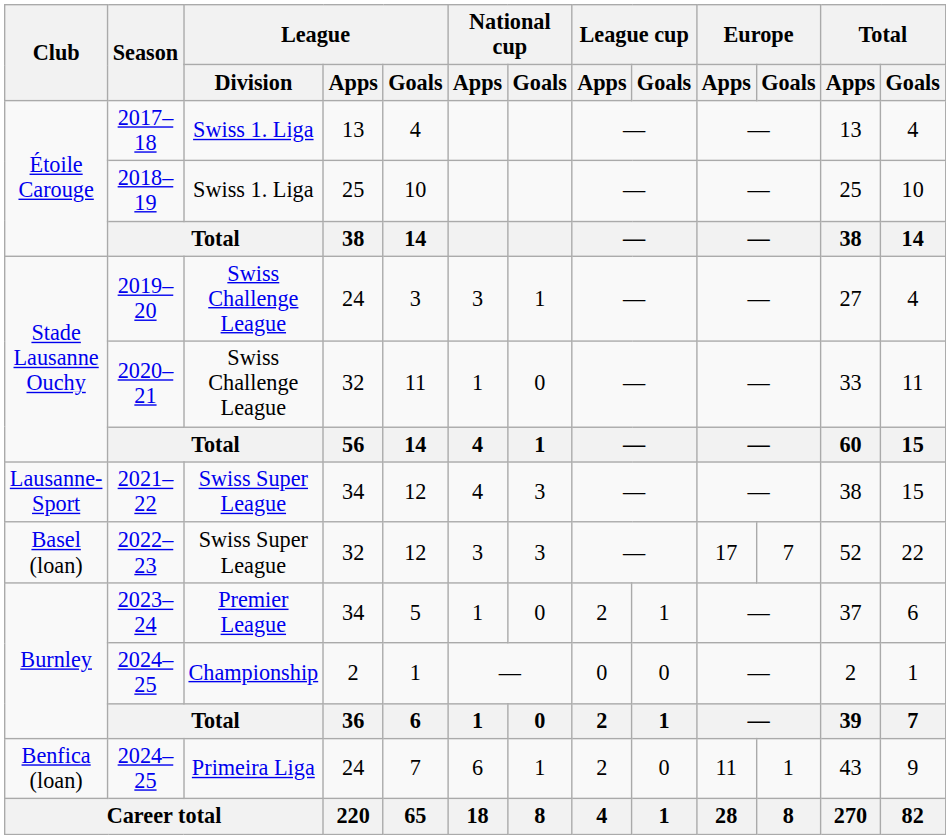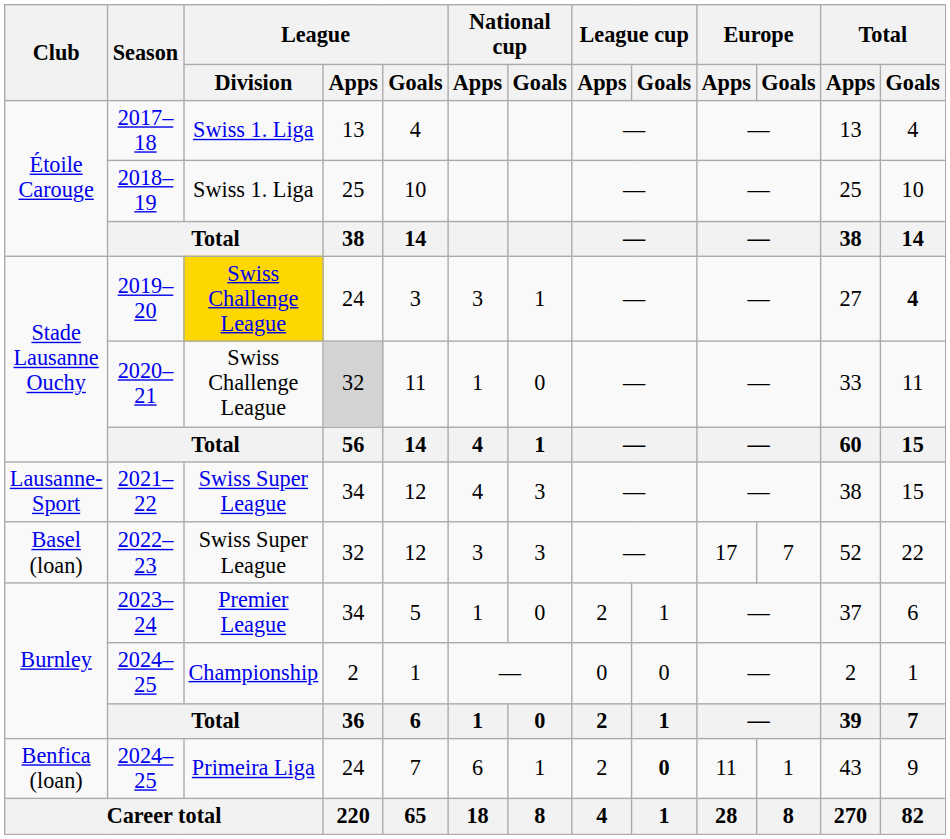(253, 298) no background -> (253, 298) gold background
(913, 298) normal -> (913, 298) bold
(353, 383) no background -> (353, 383) lightgrey background
(664, 768) normal -> (664, 768) bold
